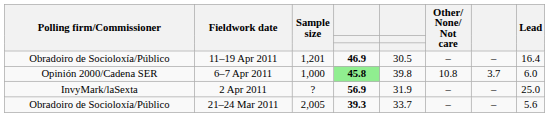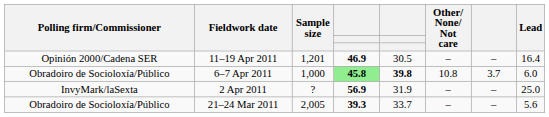(99, 59) Obradoiro de Socioloxía/Público -> (99, 59) Opinión 2000/Cadena SER
(99, 74) Opinión 2000/Cadena SER -> (99, 74) Obradoiro de Socioloxía/Público
(402, 74) normal -> (402, 74) bold
